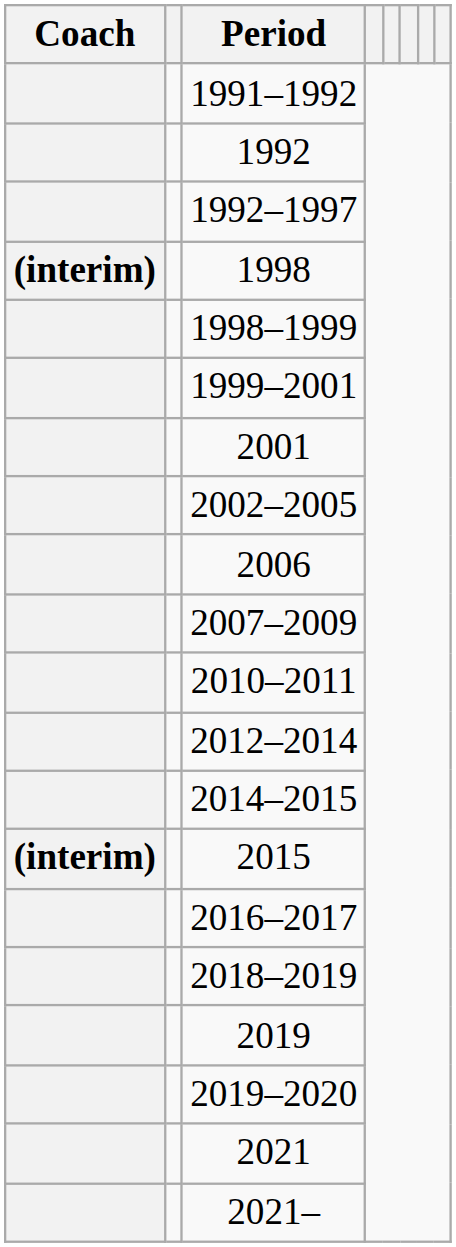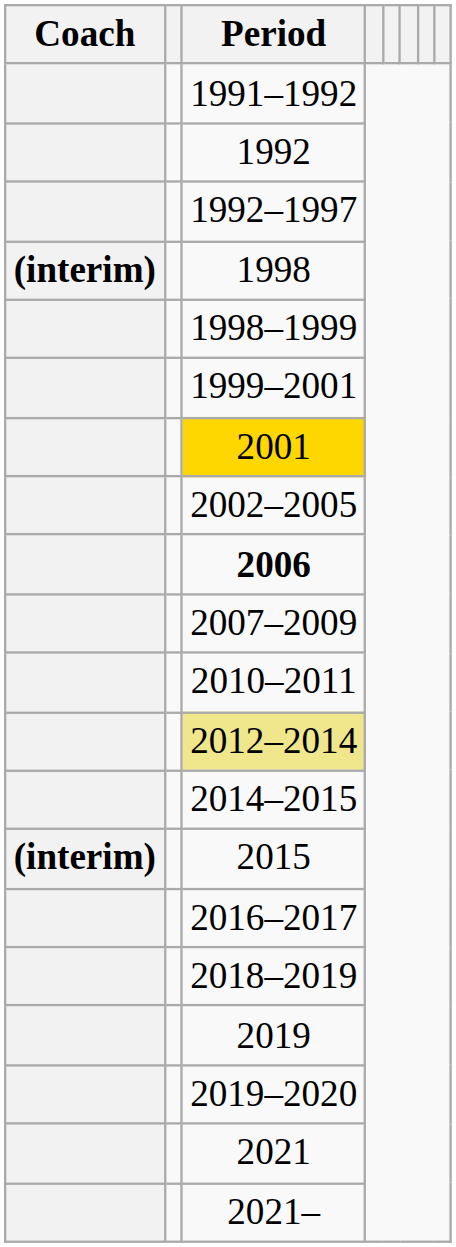(274, 446) no background -> (274, 446) gold background
(274, 563) normal -> (274, 563) bold
(274, 740) no background -> (274, 740) khaki background
